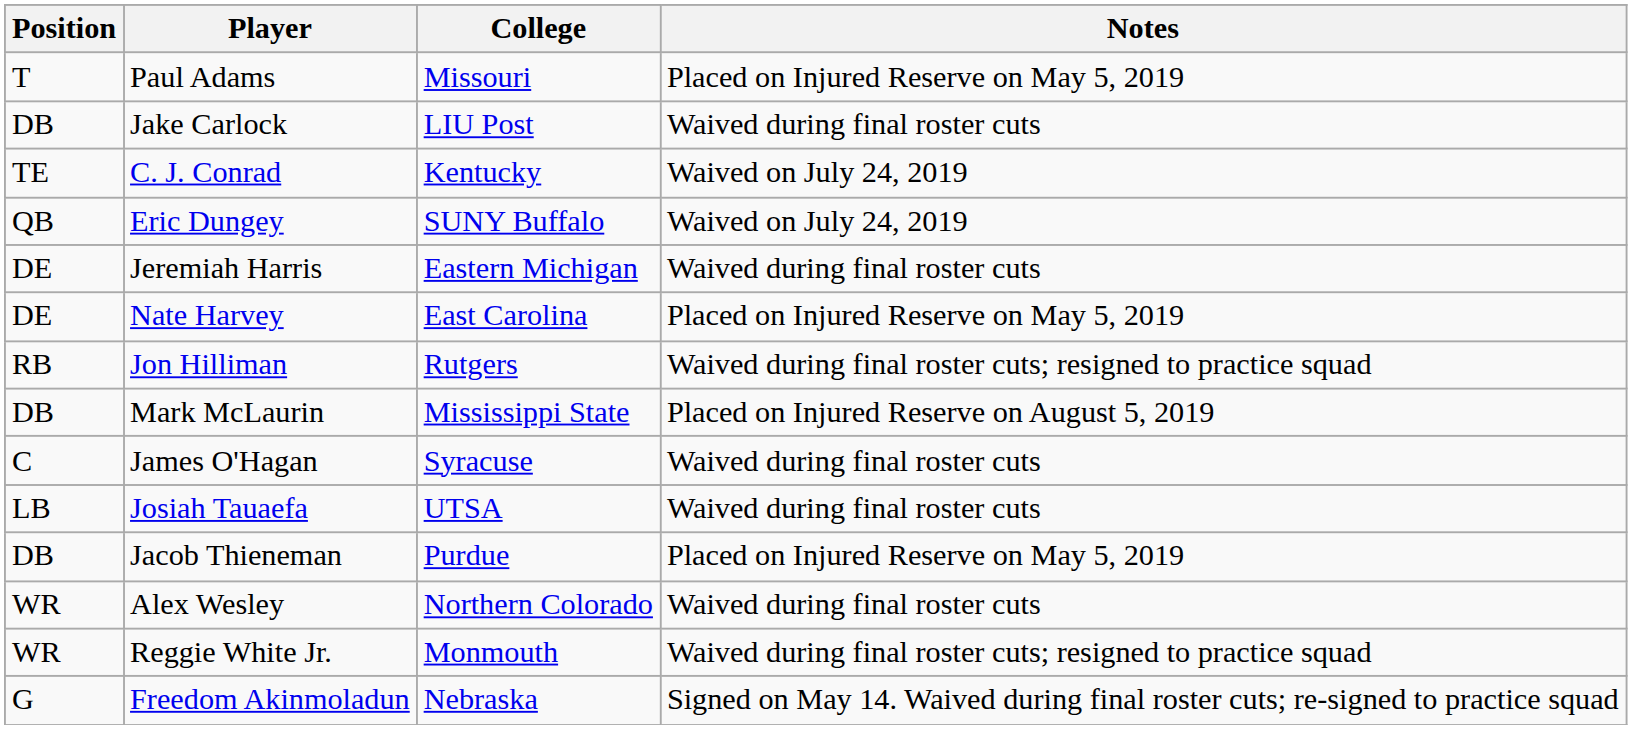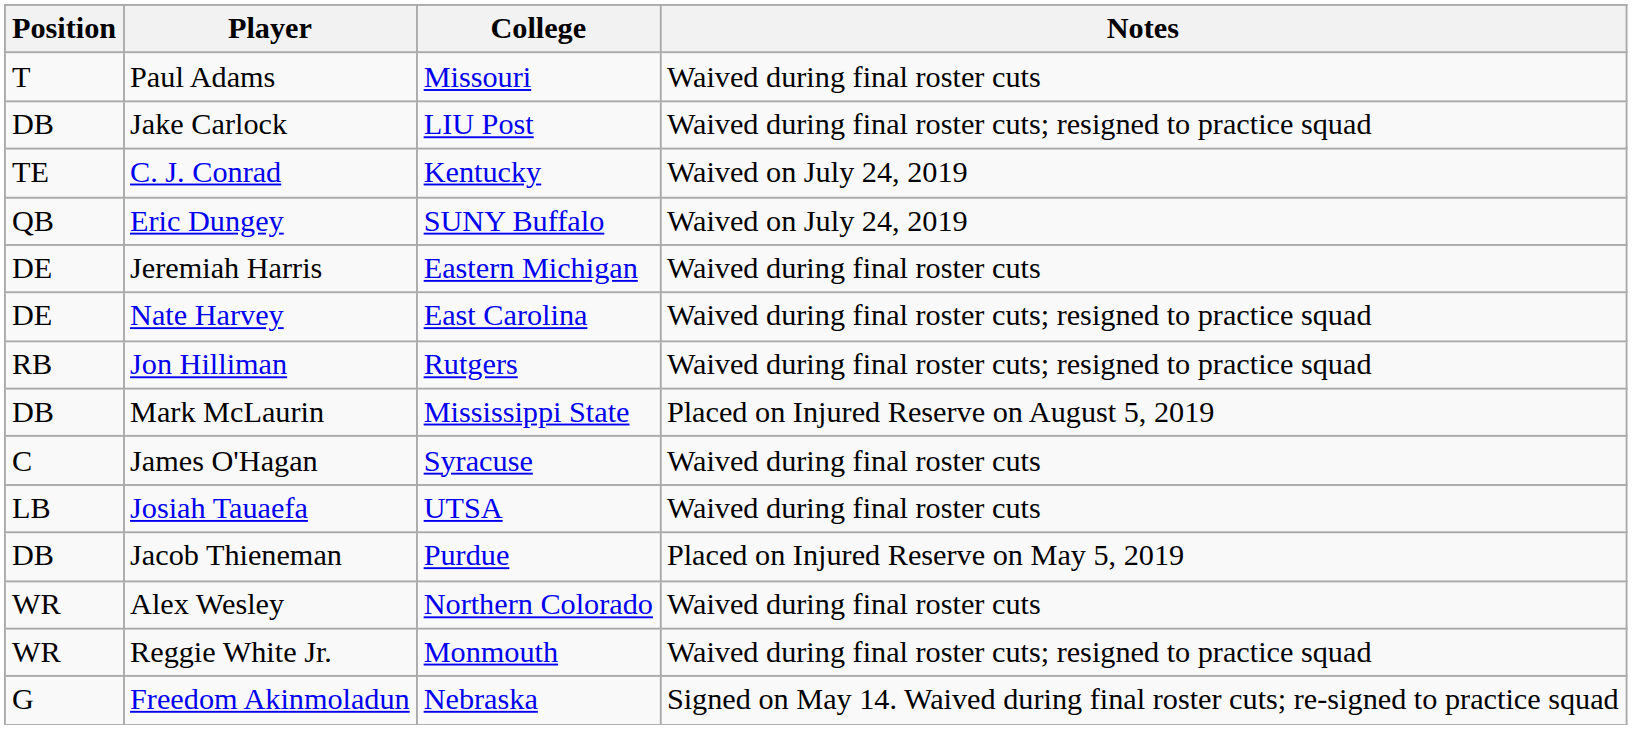(926, 76) Placed on Injured Reserve on May 5, 2019 -> (854, 76) Waived during final roster cuts
(854, 124) Waived during final roster cuts -> (1019, 124) Waived during final roster cuts; resigned to practice squad
(926, 316) Placed on Injured Reserve on May 5, 2019 -> (1019, 316) Waived during final roster cuts; resigned to practice squad
